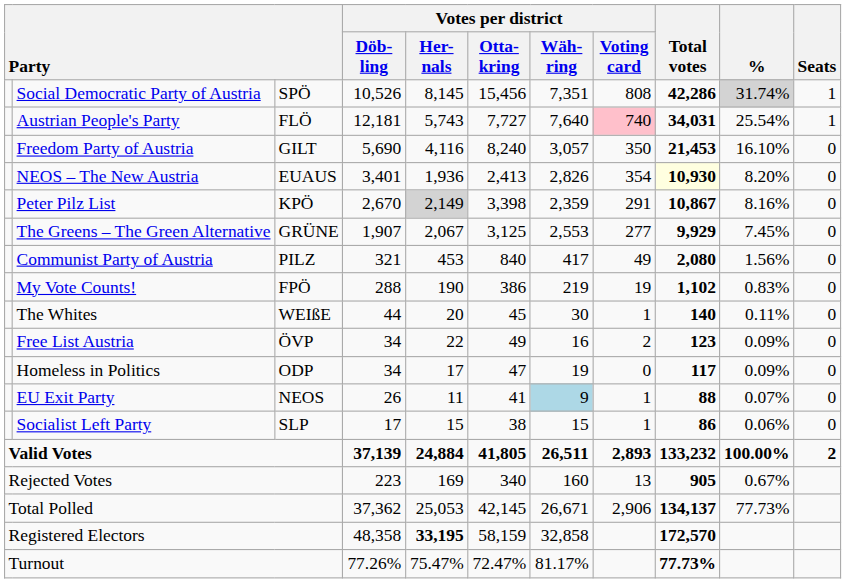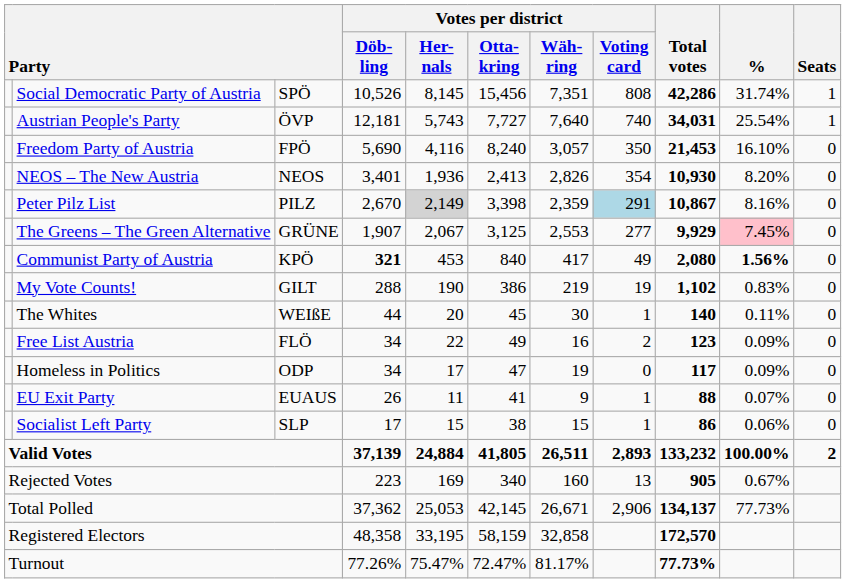(763, 93) lightgrey background -> (763, 93) no background
(295, 120) FLÖ -> (296, 120) ÖVP
(638, 120) pink background -> (638, 120) no background
(298, 148) GILT -> (295, 148) FPÖ
(308, 176) EUAUS -> (301, 176) NEOS
(692, 176) lightyellow background -> (692, 176) no background
(296, 203) KPÖ -> (297, 203) PILZ
(638, 203) no background -> (638, 203) lightblue background
(767, 231) no background -> (767, 231) pink background
(297, 259) PILZ -> (296, 259) KPÖ
(388, 259) normal -> (388, 259) bold
(767, 259) normal -> (766, 259) bold
(295, 286) FPÖ -> (298, 286) GILT
(296, 342) ÖVP -> (295, 342) FLÖ
(301, 397) NEOS -> (308, 397) EUAUS
(584, 397) lightblue background -> (584, 397) no background
(440, 535) bold -> (440, 535) normal
